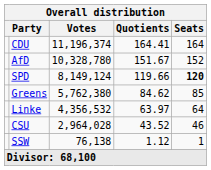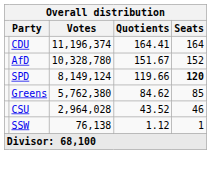- row: (26, 109)
